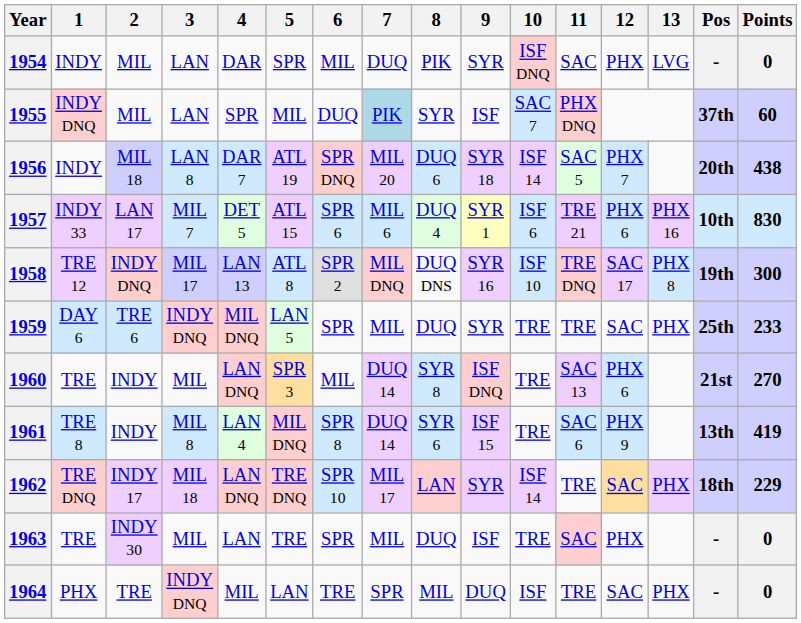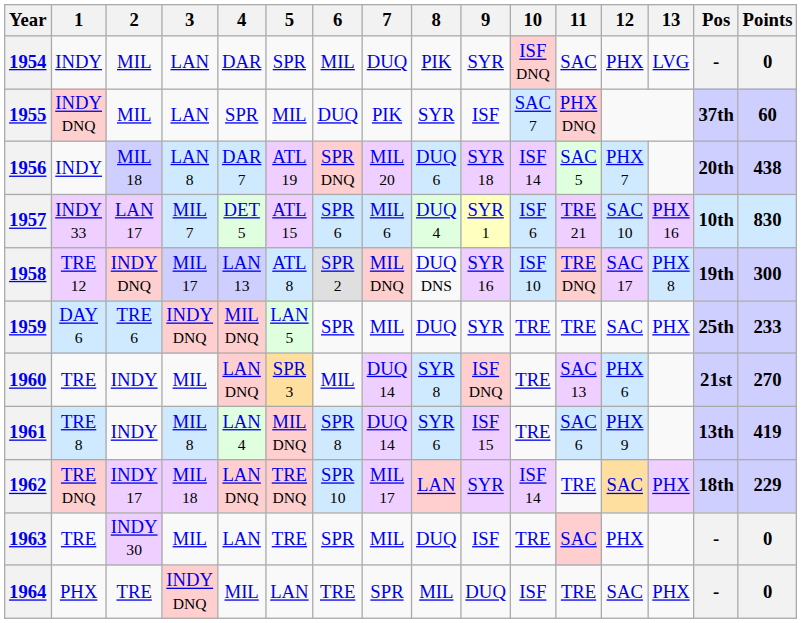(387, 115) lightblue background -> (387, 115) no background
(625, 221) PHX 6 -> (625, 221) SAC 10
